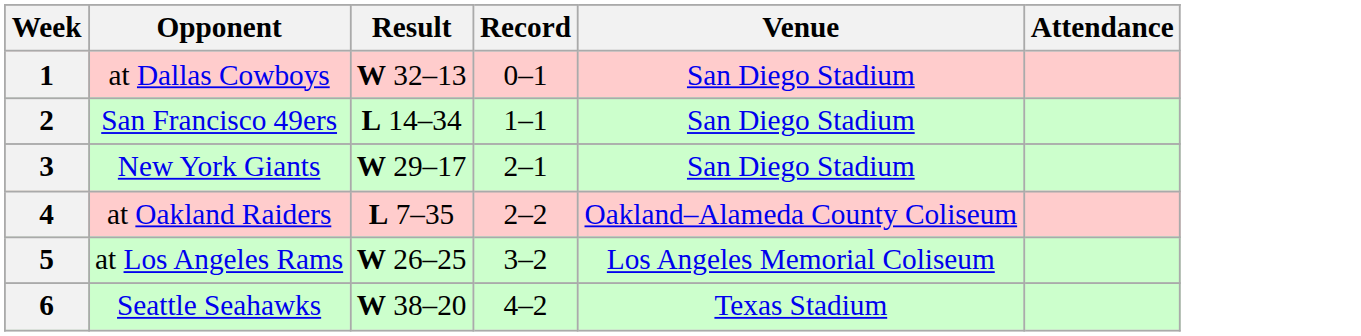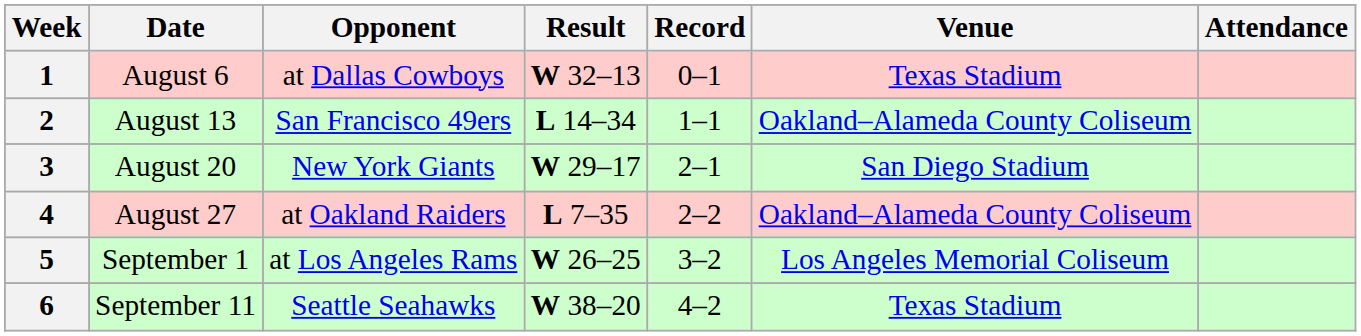+ column: (175, 27)
(801, 74) San Diego Stadium -> (975, 74) Texas Stadium
(801, 120) San Diego Stadium -> (975, 120) Oakland–Alameda County Coliseum
